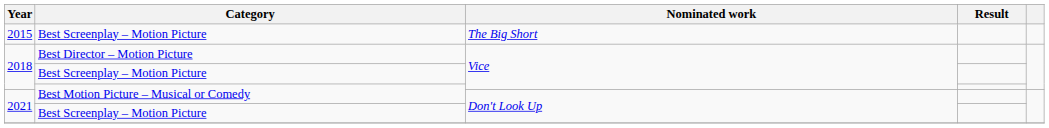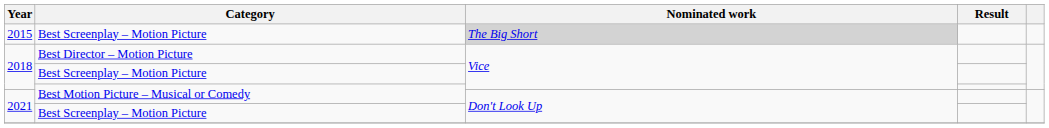(503, 34) no background -> (503, 34) lightgrey background
